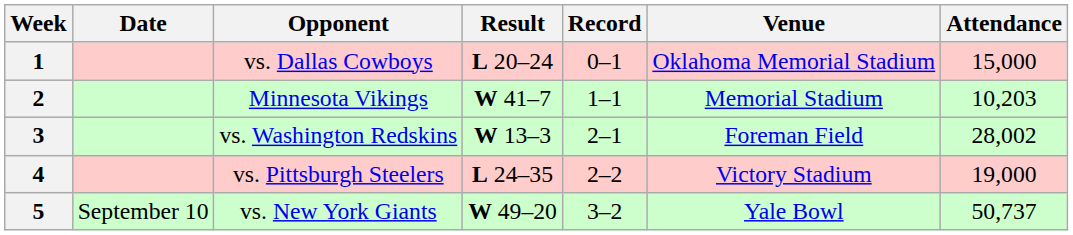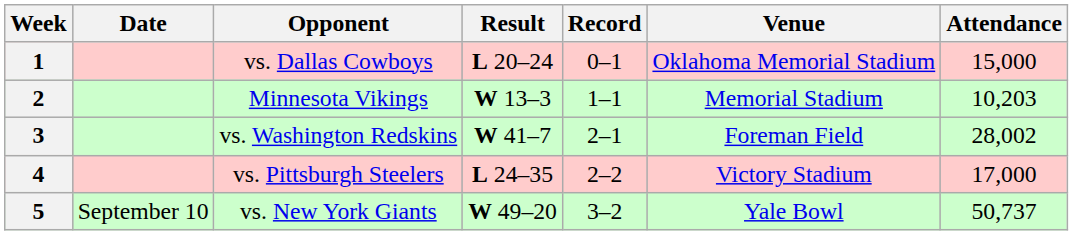(513, 98) W 41–7 -> (513, 98) W 13–3
(513, 135) W 13–3 -> (513, 135) W 41–7
(1004, 173) 19,000 -> (1004, 173) 17,000
